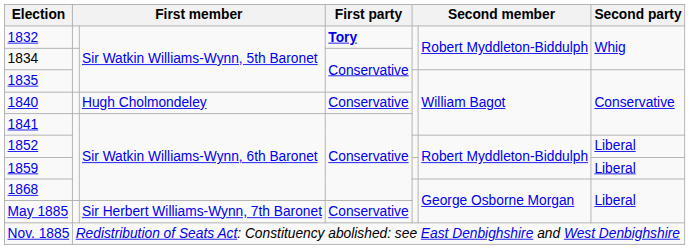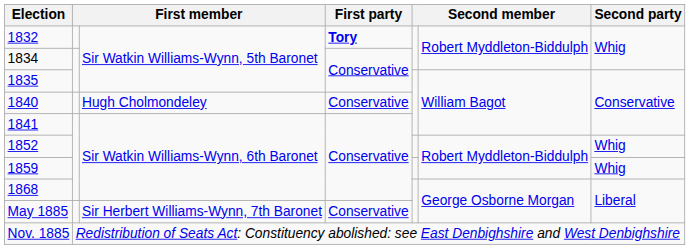(615, 146) Liberal -> (610, 146) Whig
(615, 168) Liberal -> (610, 168) Whig
